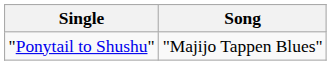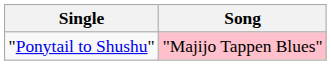(243, 45) no background -> (243, 45) pink background
